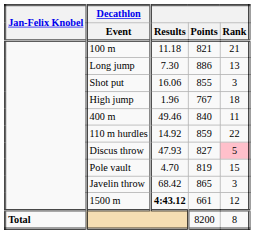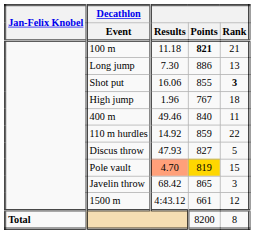(204, 49) normal -> (204, 49) bold
(234, 83) normal -> (234, 83) bold
(234, 151) pink background -> (234, 151) no background
(170, 167) no background -> (170, 167) lightsalmon background
(204, 167) no background -> (204, 167) gold background
(170, 201) bold -> (170, 201) normal
